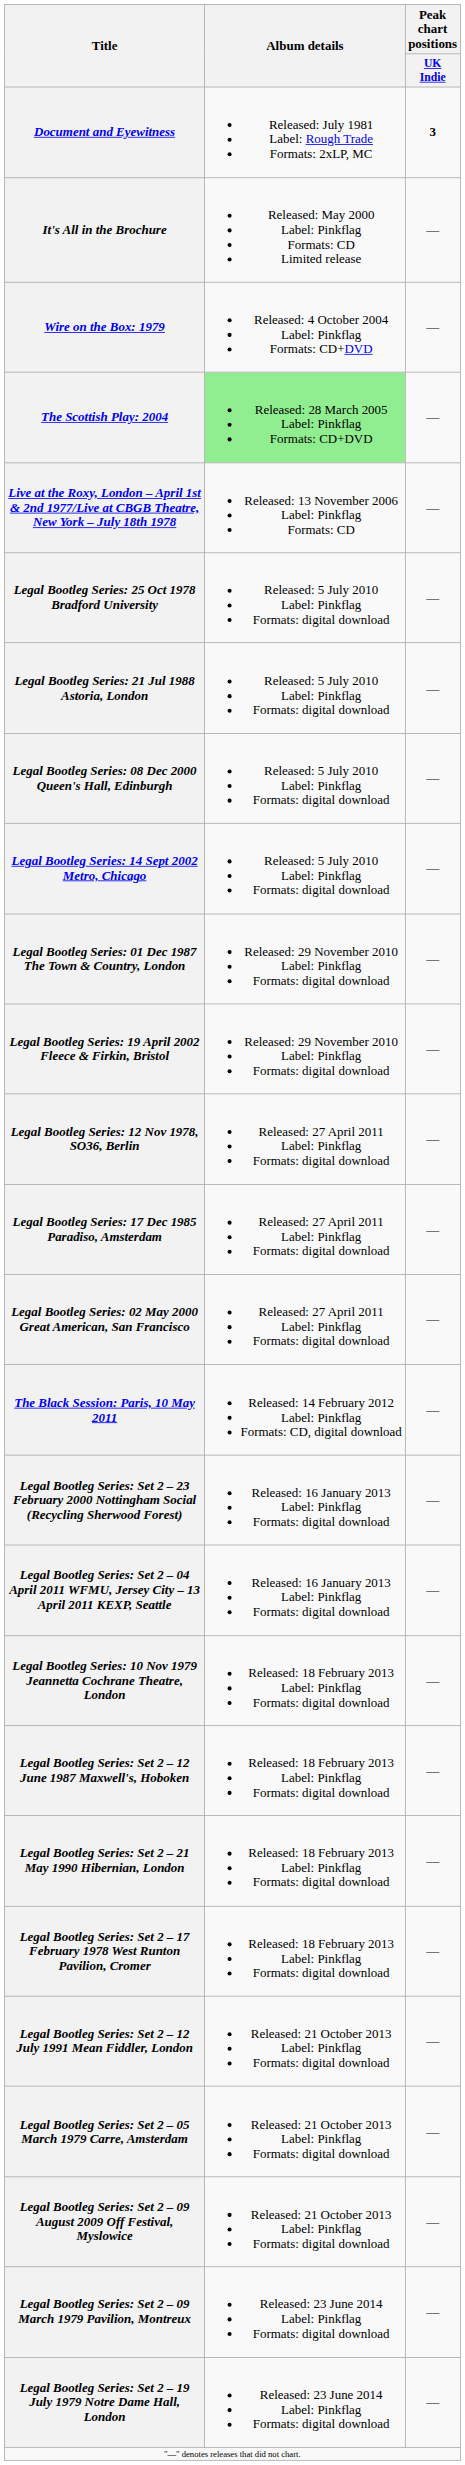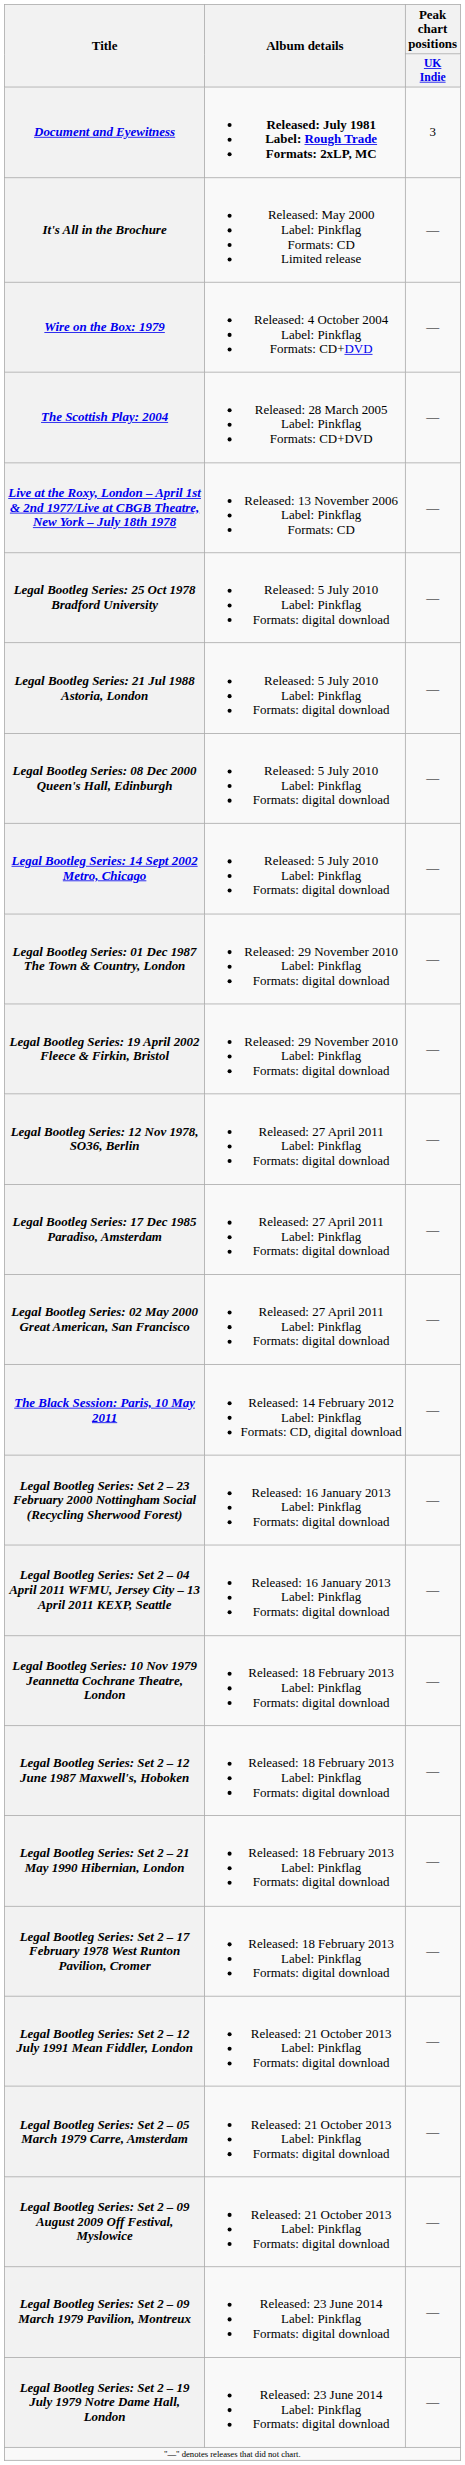(305, 140) normal -> (305, 140) bold
(433, 132) bold -> (433, 132) normal
(305, 425) lightgreen background -> (305, 425) no background
